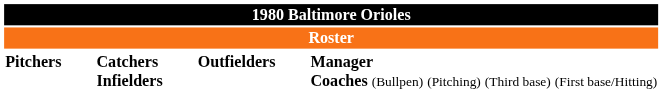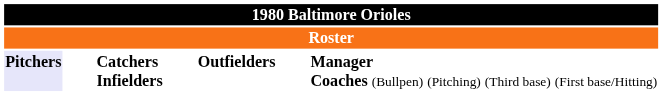(33, 61) no background -> (33, 61) lavender background
